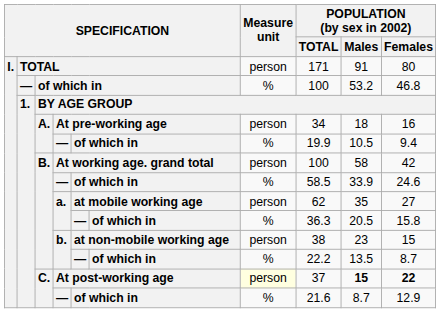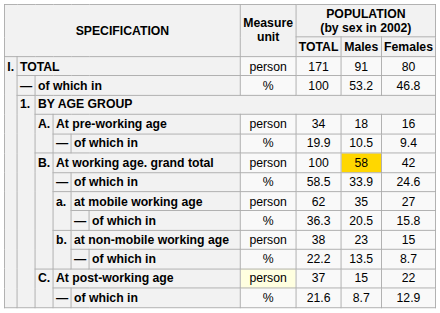(361, 162) no background -> (361, 162) gold background
(361, 278) bold -> (361, 278) normal
(408, 278) bold -> (408, 278) normal
